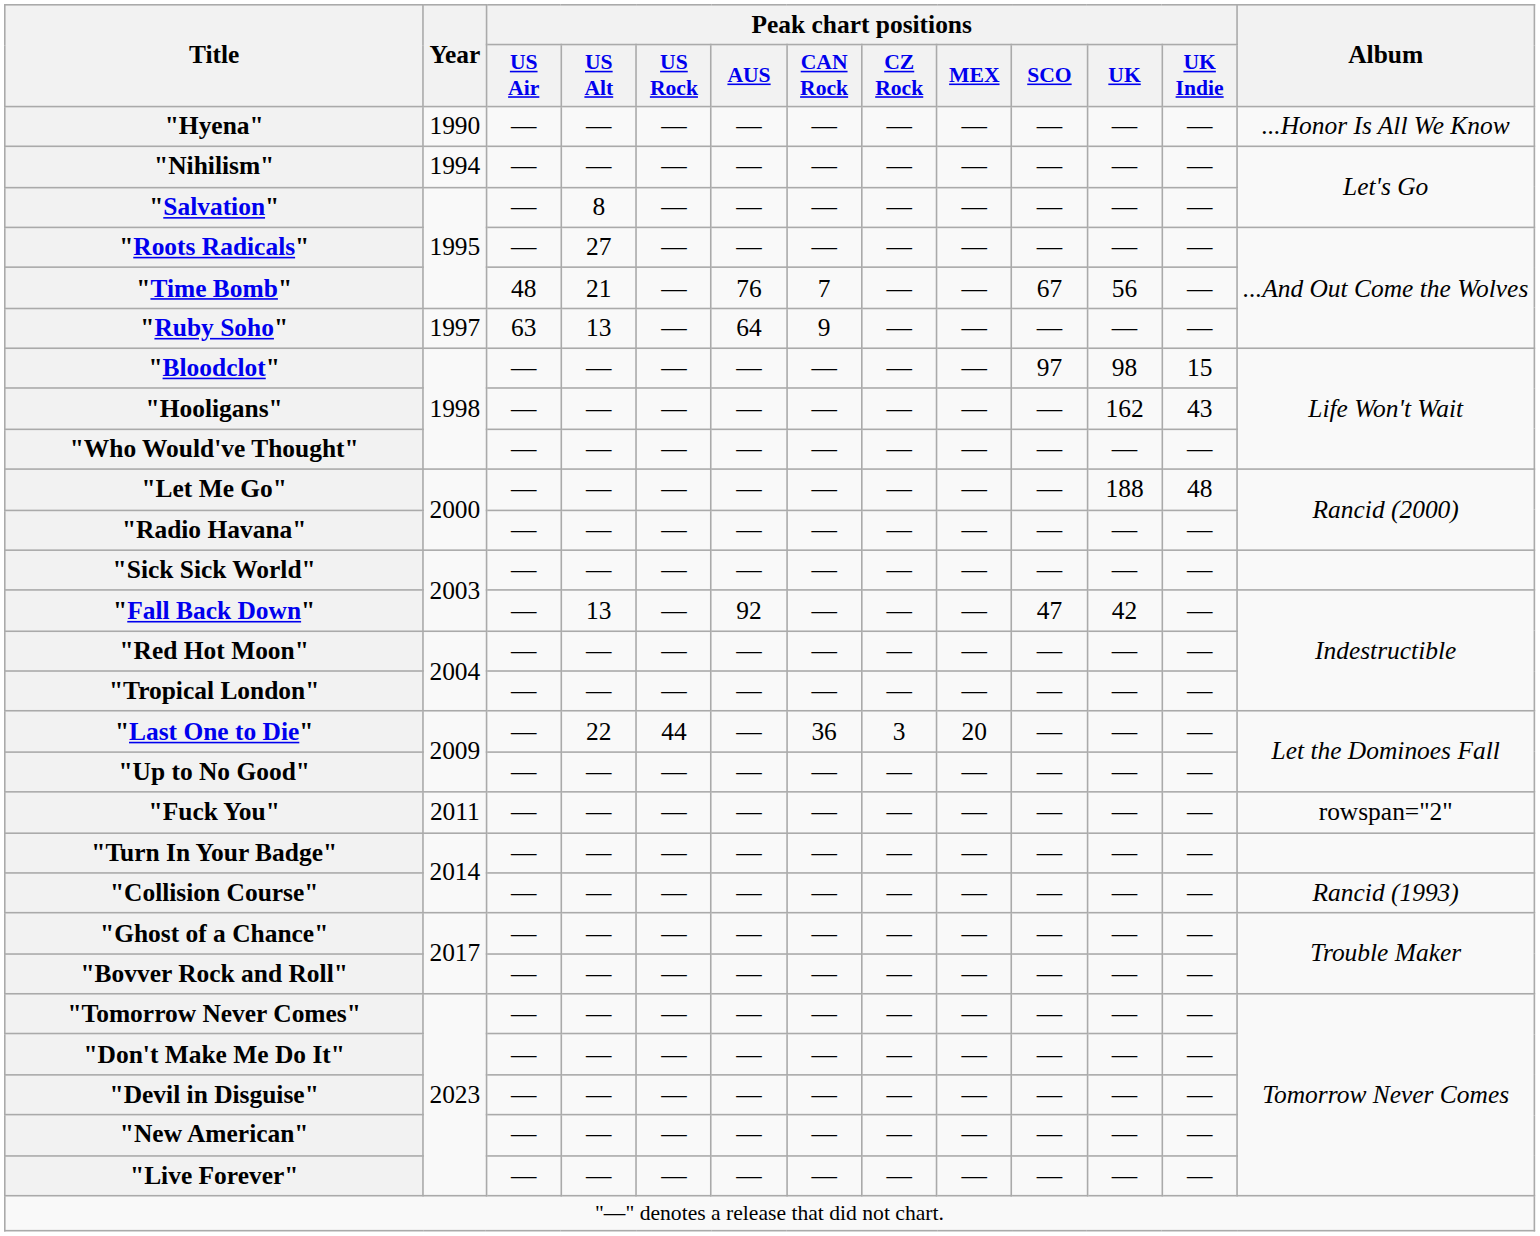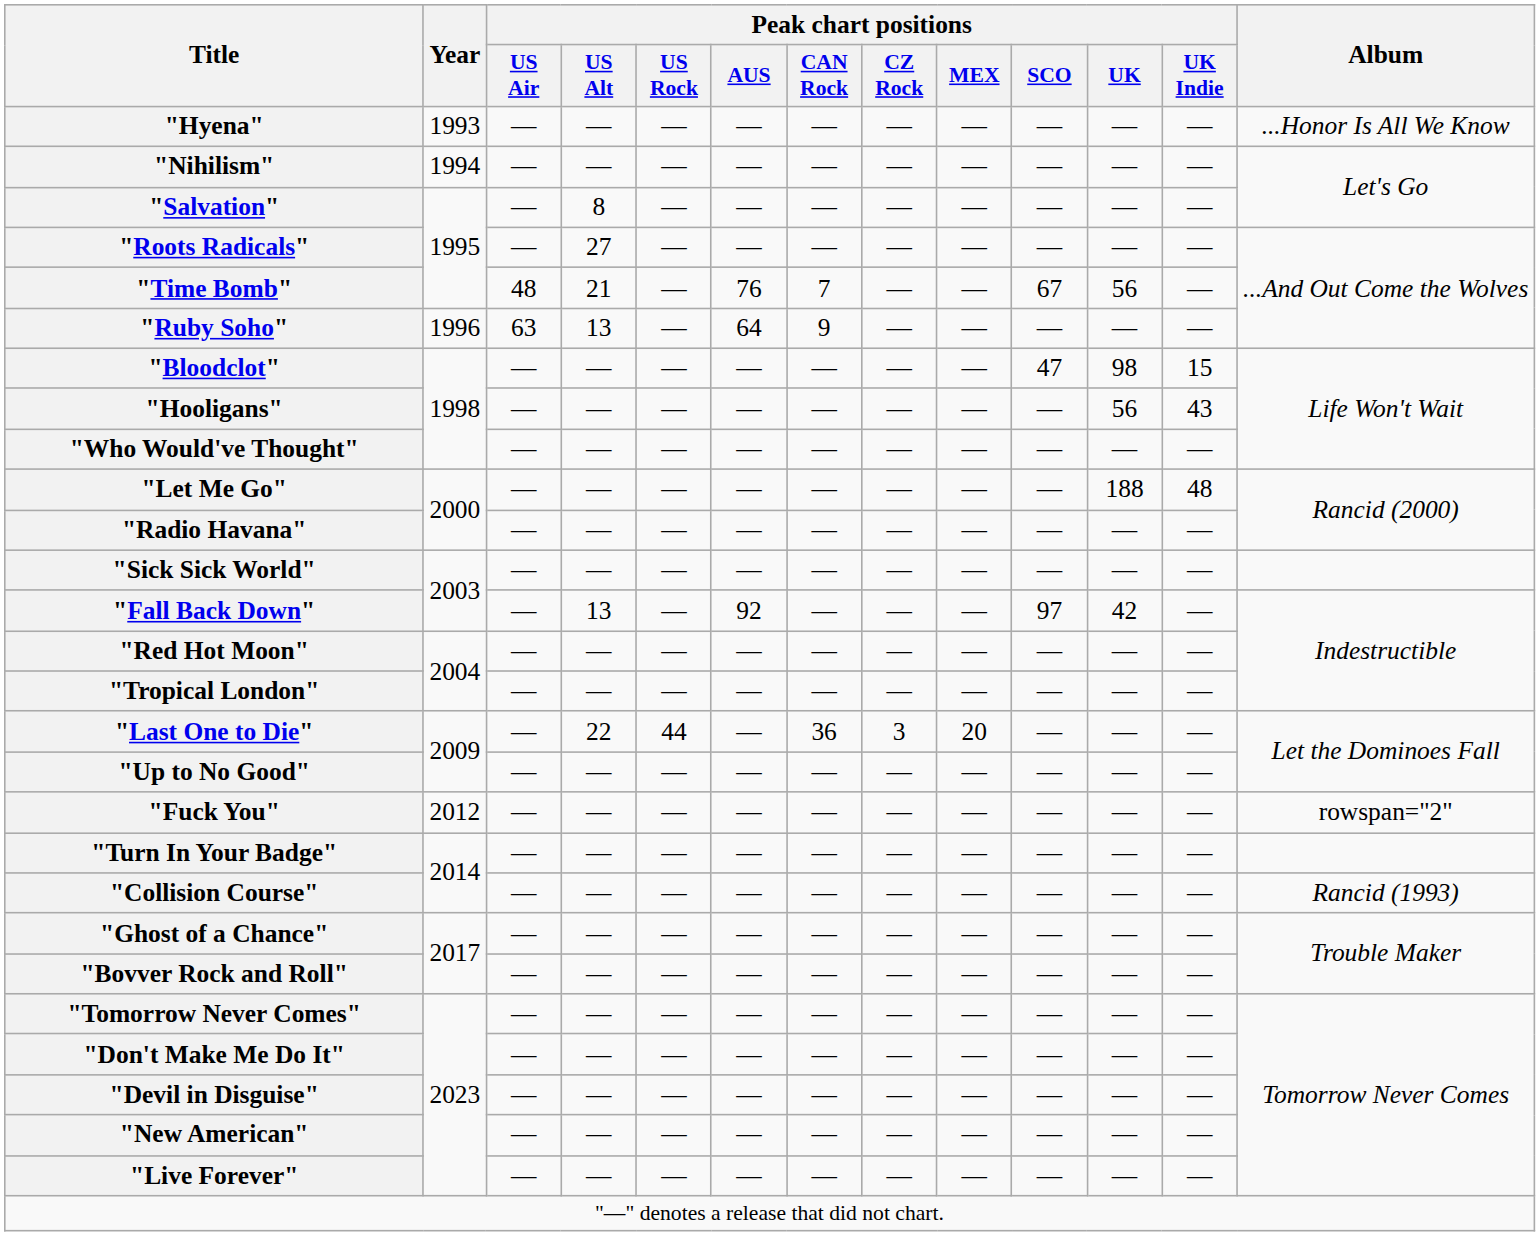(455, 126) 1990 -> (455, 126) 1993
(455, 327) 1997 -> (455, 327) 1996
(1049, 368) 97 -> (1049, 368) 47
(1125, 408) 162 -> (1125, 408) 56
(1049, 610) 47 -> (1049, 610) 97
(455, 812) 2011 -> (455, 812) 2012
